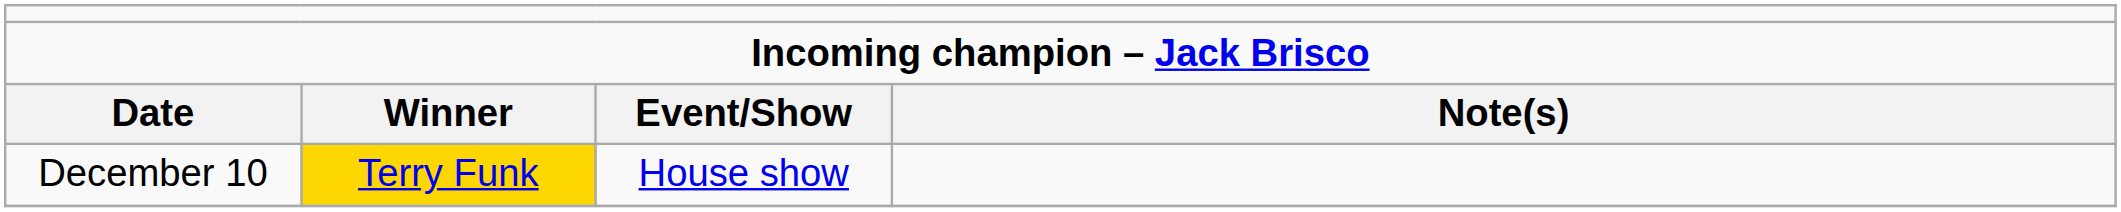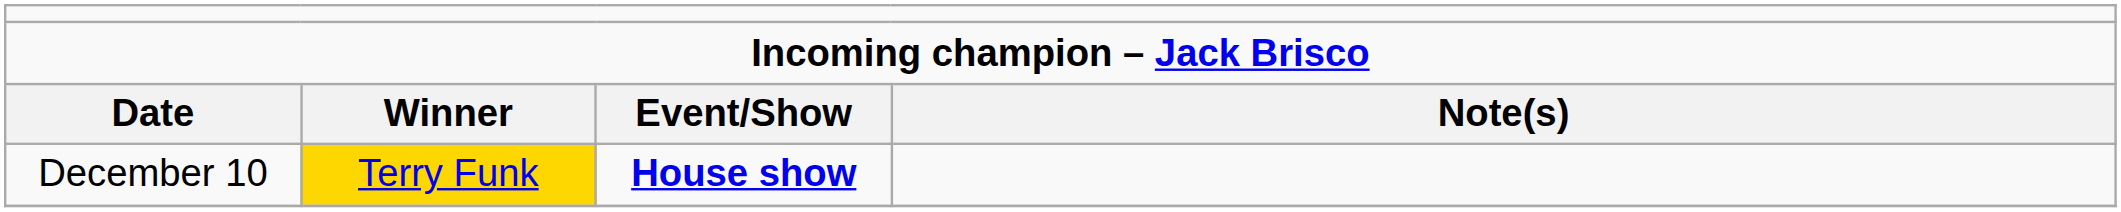(744, 173) normal -> (744, 173) bold
